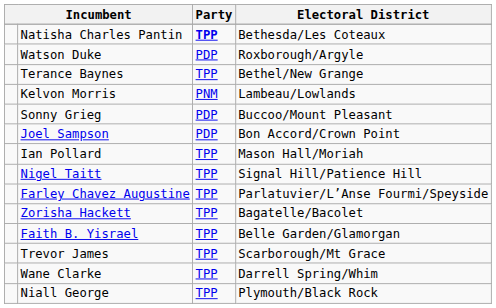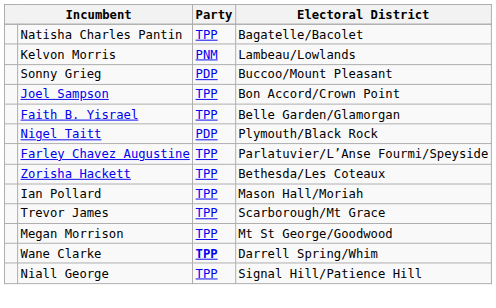(207, 34) bold -> (207, 34) normal
(312, 34) Bethesda/Les Coteaux -> (301, 34) Bagatelle/Bacolet
- row: (61, 54)
- row: (72, 74)
(207, 134) PDP -> (207, 94) TPP
rows swapped: (79, 234) <-> (61, 154)
(207, 174) TPP -> (207, 134) PDP
(330, 174) Signal Hill/Patience Hill -> (308, 134) Plymouth/Black Rock
(301, 214) Bagatelle/Bacolet -> (312, 174) Bethesda/Les Coteaux
+ row: (72, 234)
(207, 273) normal -> (207, 253) bold
(308, 293) Plymouth/Black Rock -> (330, 273) Signal Hill/Patience Hill
